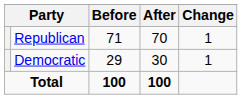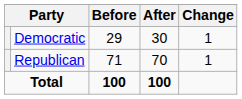rows swapped: (49, 37) <-> (50, 60)
